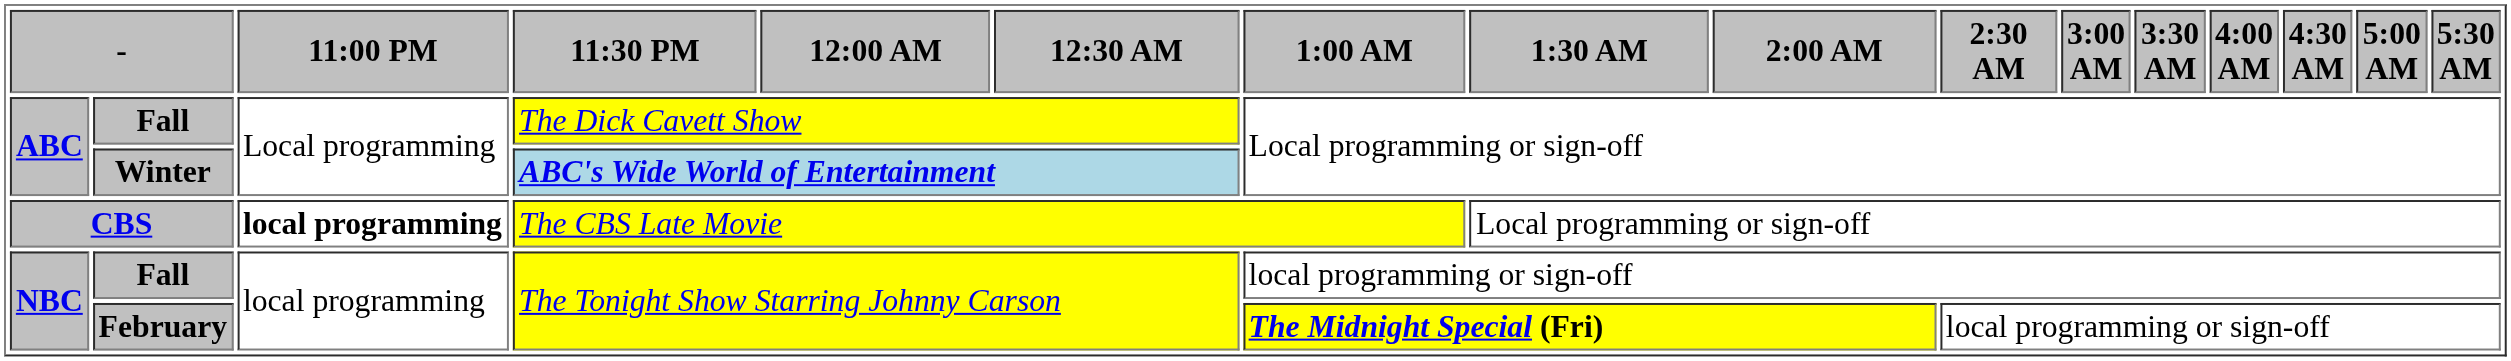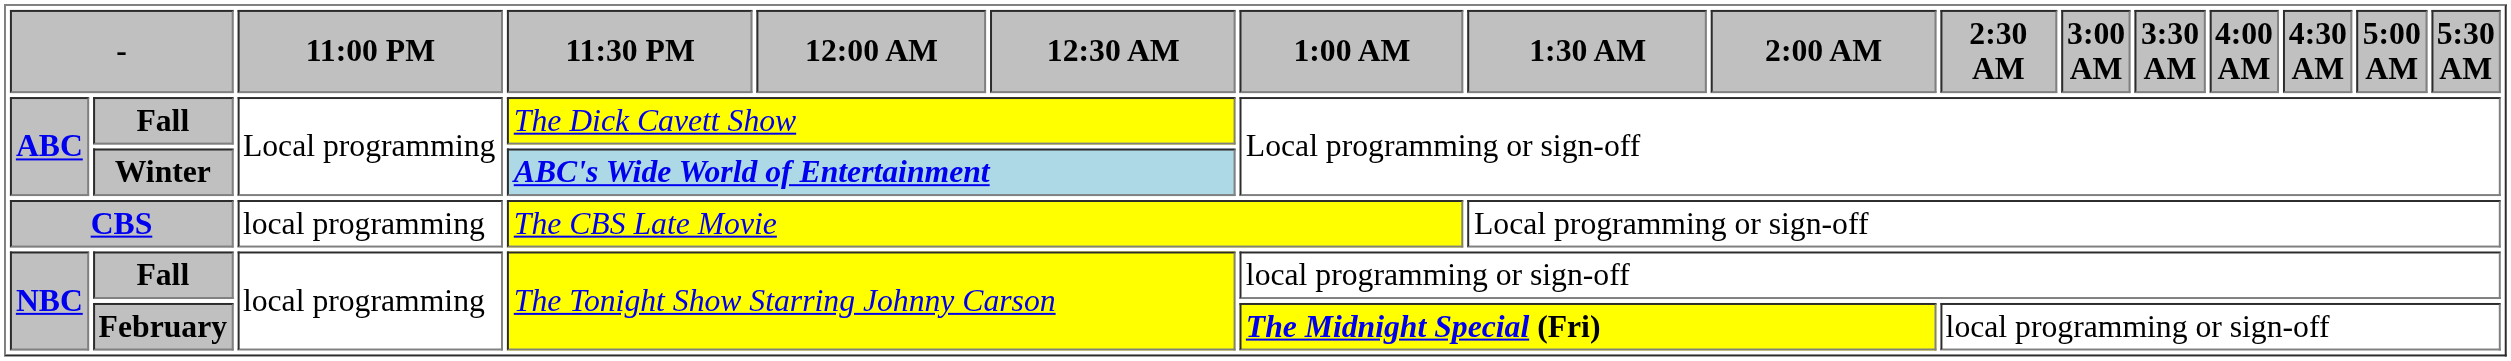(372, 223) bold -> (364, 223) normal
